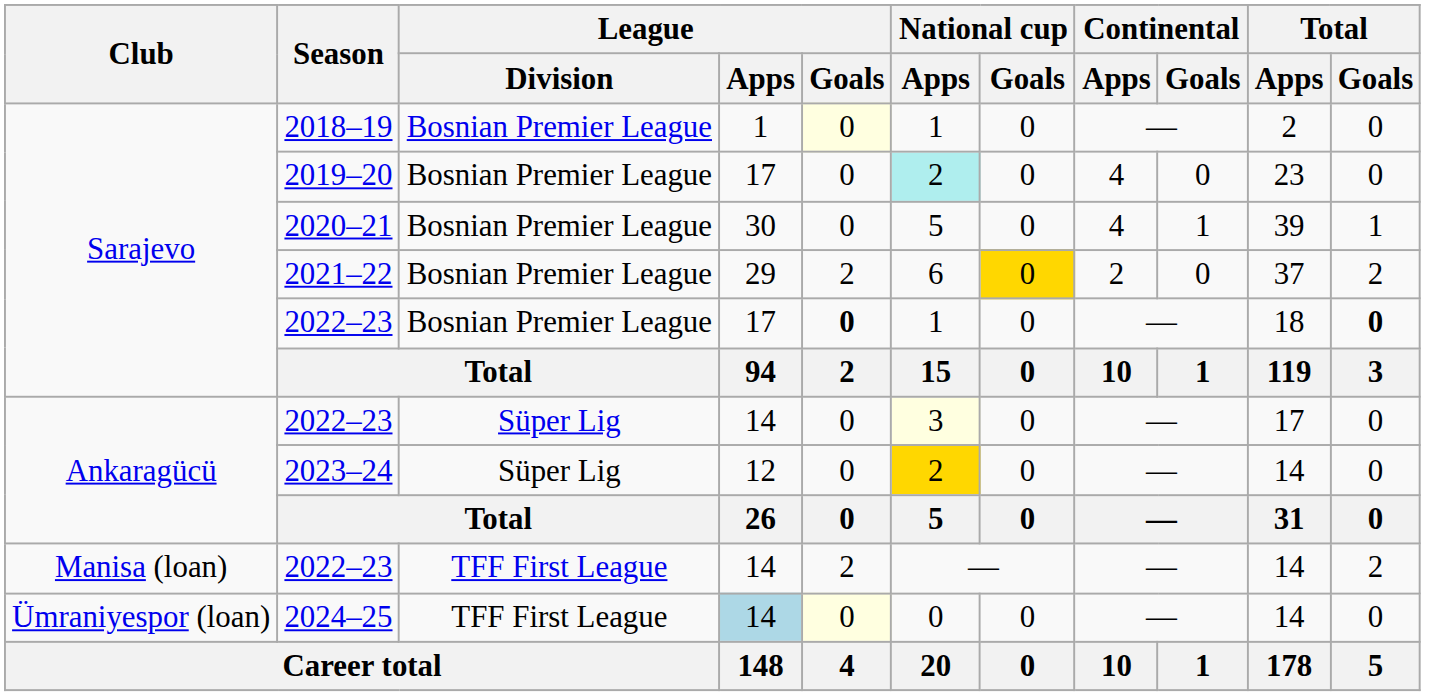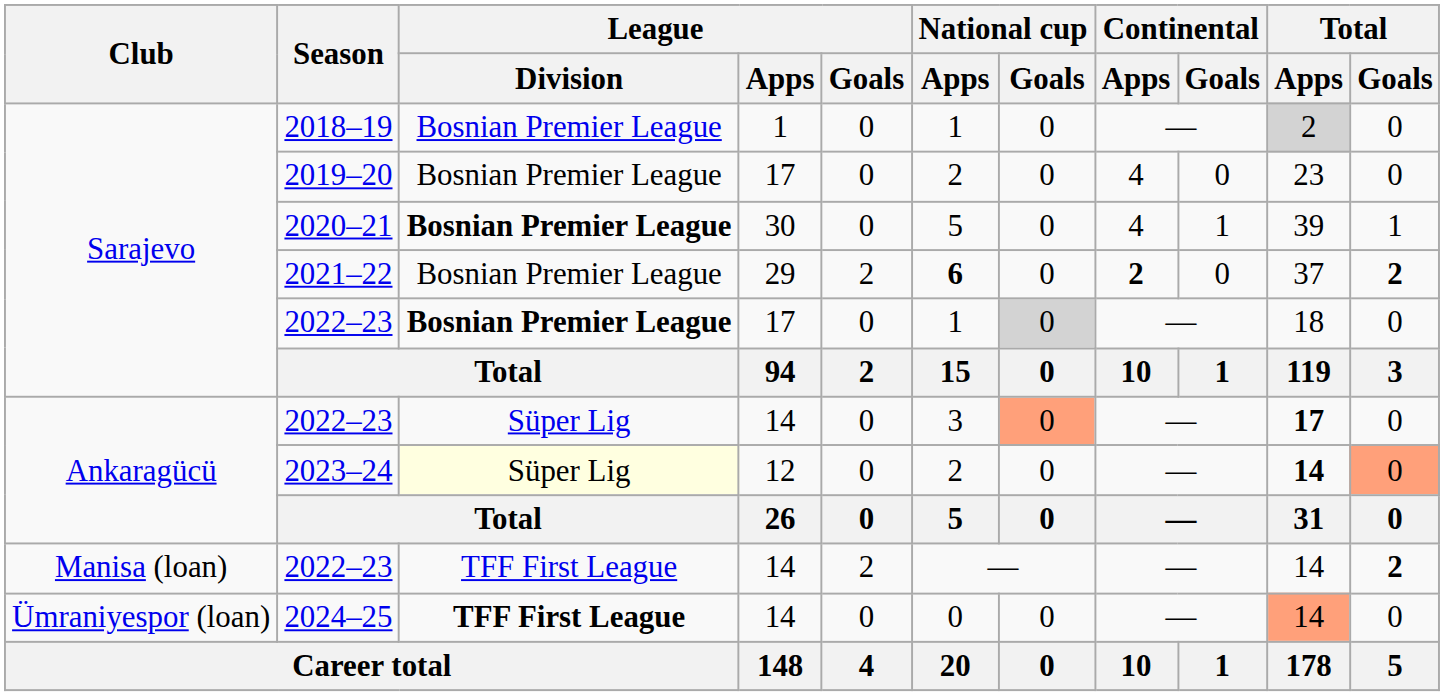(847, 126) lightyellow background -> (866, 126) no background
(1289, 126) no background -> (1309, 126) lightgrey background
(936, 175) paleturquoise background -> (955, 175) no background
(559, 224) normal -> (569, 224) bold
(936, 273) normal -> (955, 273) bold
(1027, 273) gold background -> (1047, 273) no background
(1116, 273) normal -> (1136, 273) bold
(1375, 273) normal -> (1395, 273) bold
(559, 322) normal -> (569, 322) bold
(847, 322) bold -> (866, 322) normal
(1027, 322) no background -> (1047, 322) lightgrey background
(1375, 322) bold -> (1395, 322) normal
(936, 420) lightyellow background -> (955, 420) no background
(1027, 420) no background -> (1047, 420) lightsalmon background
(1289, 420) normal -> (1309, 420) bold
(559, 469) no background -> (569, 469) lightyellow background
(936, 469) gold background -> (955, 469) no background
(1289, 469) normal -> (1309, 469) bold
(1375, 469) no background -> (1395, 469) lightsalmon background
(1375, 567) normal -> (1395, 567) bold
(559, 616) normal -> (569, 616) bold
(761, 616) lightblue background -> (780, 616) no background
(847, 616) lightyellow background -> (866, 616) no background
(1289, 616) no background -> (1309, 616) lightsalmon background
